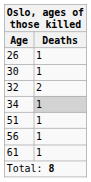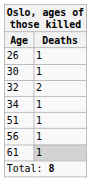(39, 104) lightgrey background -> (39, 104) no background
(39, 153) no background -> (39, 153) lightgrey background
